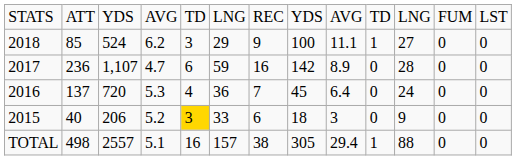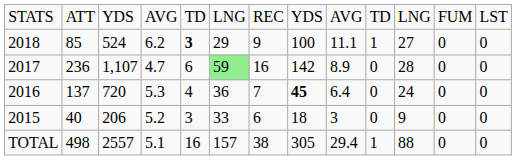(189, 42) normal -> (189, 42) bold
(221, 67) no background -> (221, 67) lightgreen background
(299, 92) normal -> (299, 92) bold
(189, 117) gold background -> (189, 117) no background
